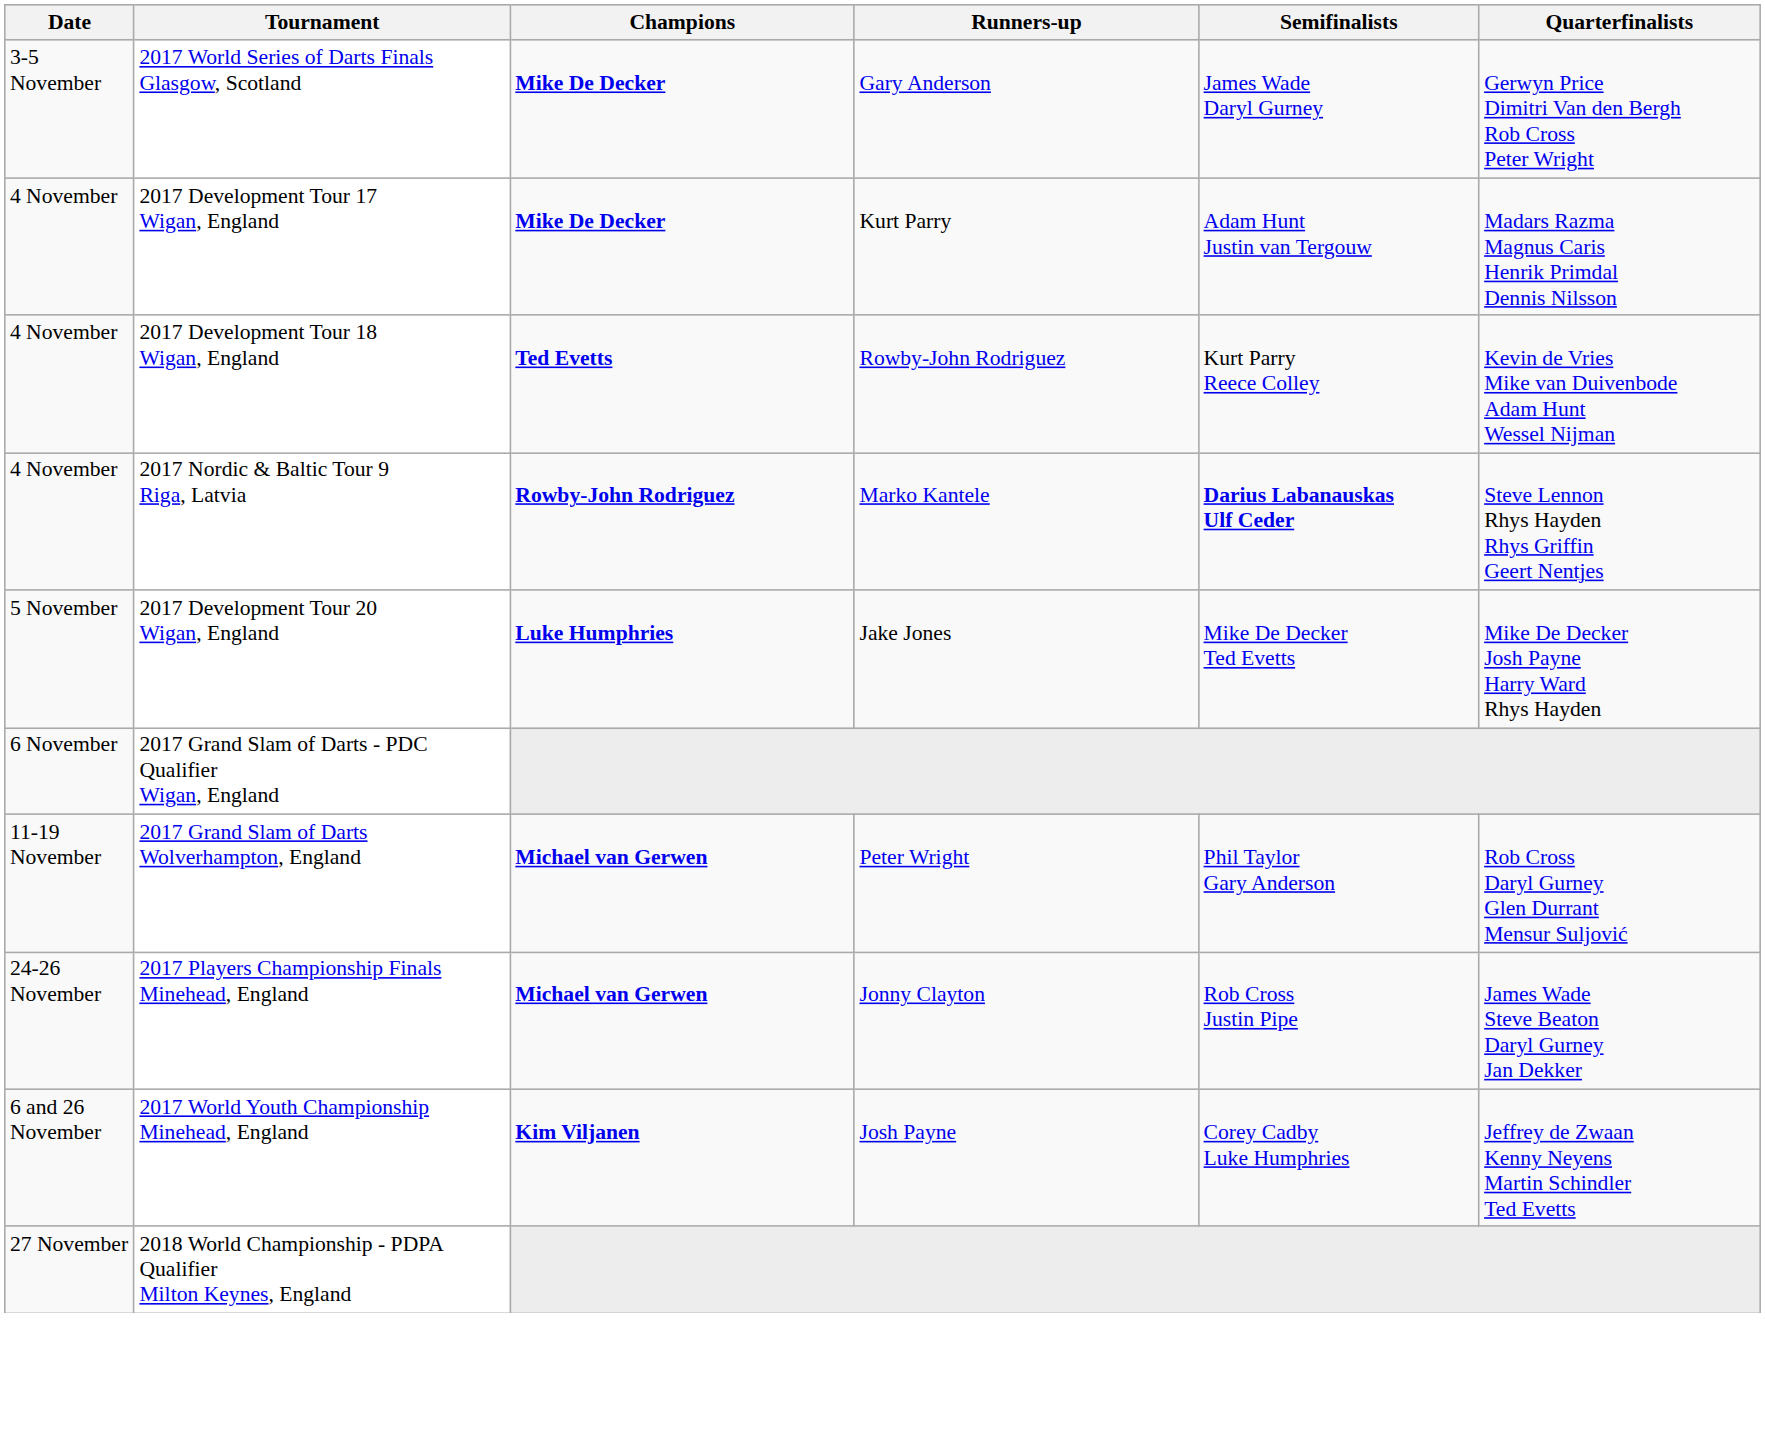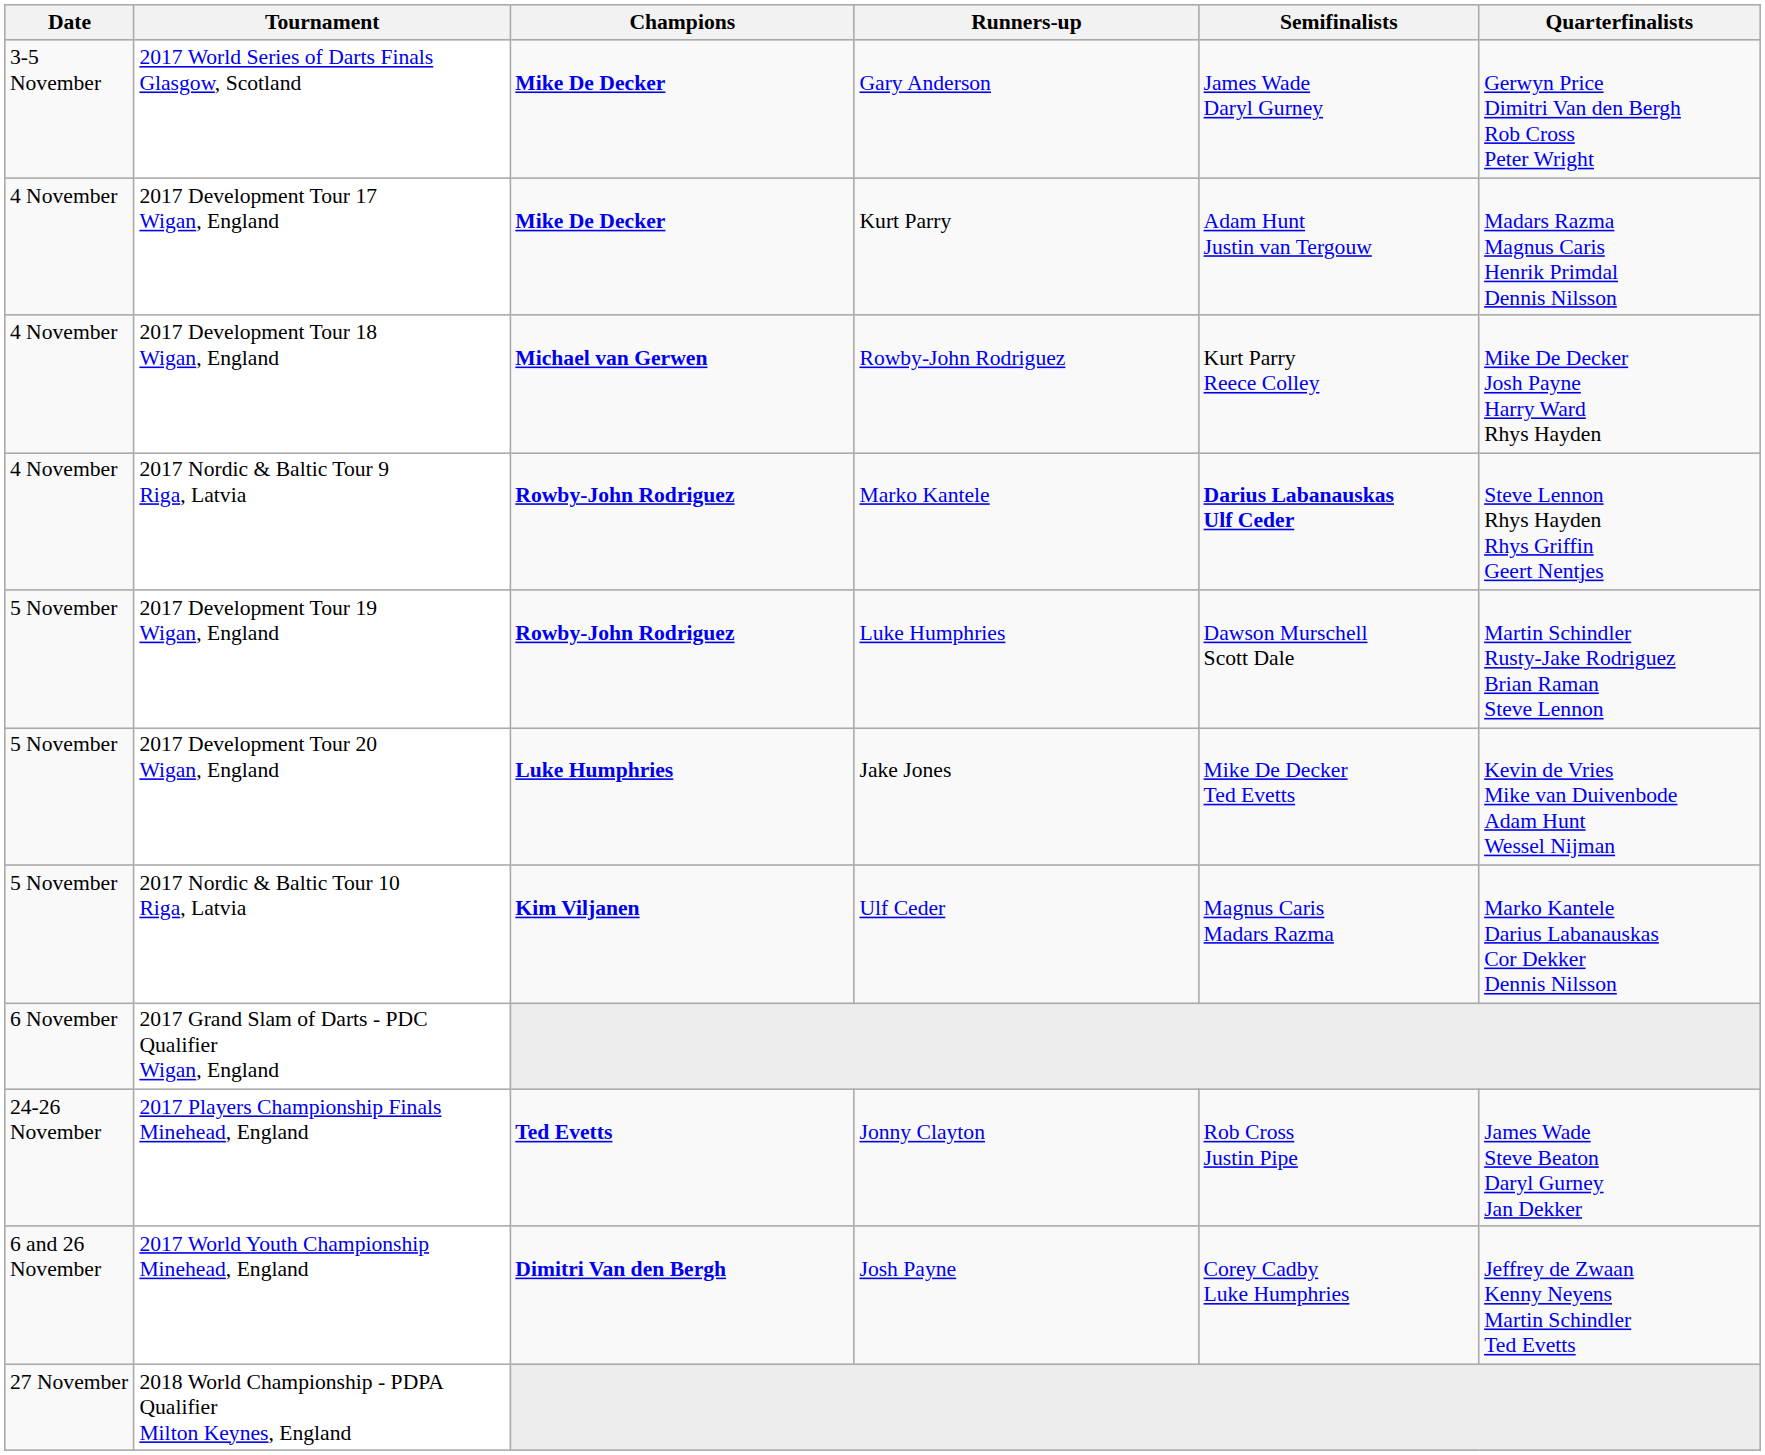(564, 357) Ted Evetts -> (611, 357) Michael van Gerwen
(1581, 396) Kevin de Vries Mike van Duivenbode Adam Hunt Wessel Nijman -> (1556, 396) Mike De Decker Josh Payne Harry Ward Rhys Hayden
+ row: (258, 620)
(1556, 670) Mike De Decker Josh Payne Harry Ward Rhys Hayden -> (1581, 808) Kevin de Vries Mike van Duivenbode Adam Hunt Wessel Nijman
+ row: (270, 894)
- row: (253, 844)
(611, 994) Michael van Gerwen -> (564, 1131) Ted Evetts
(577, 1131) Kim Viljanen -> (621, 1269) Dimitri Van den Bergh
